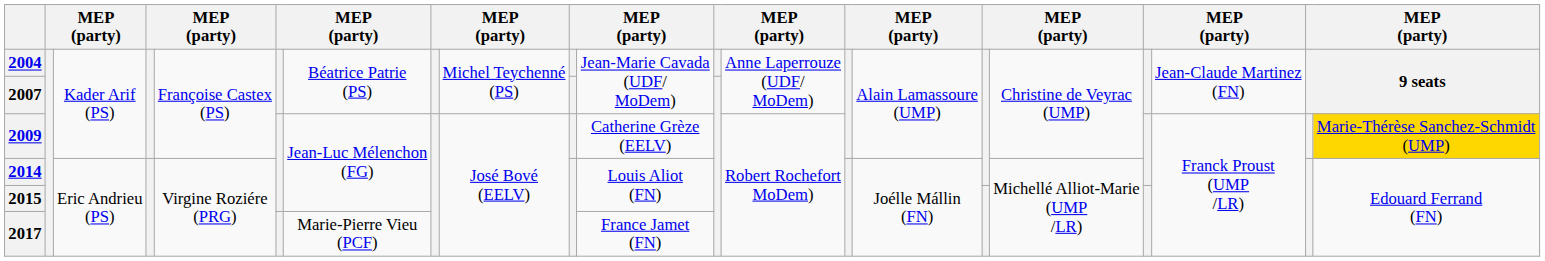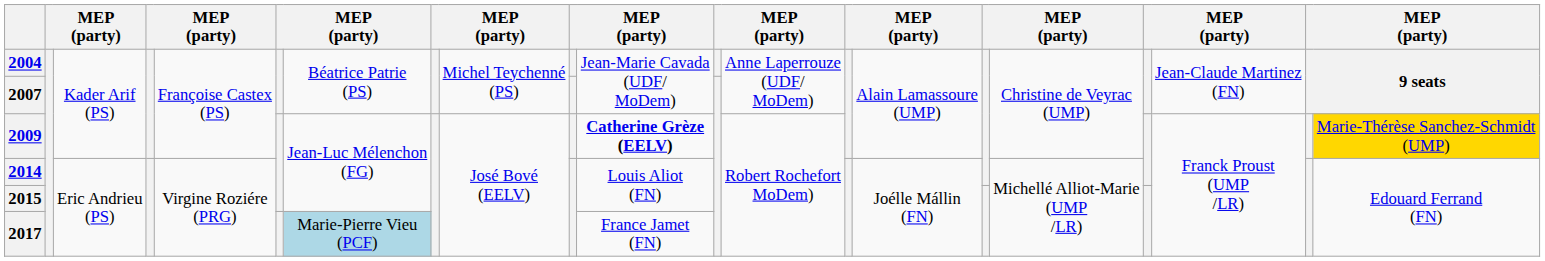(645, 135) normal -> (645, 135) bold
(357, 233) no background -> (357, 233) lightblue background
